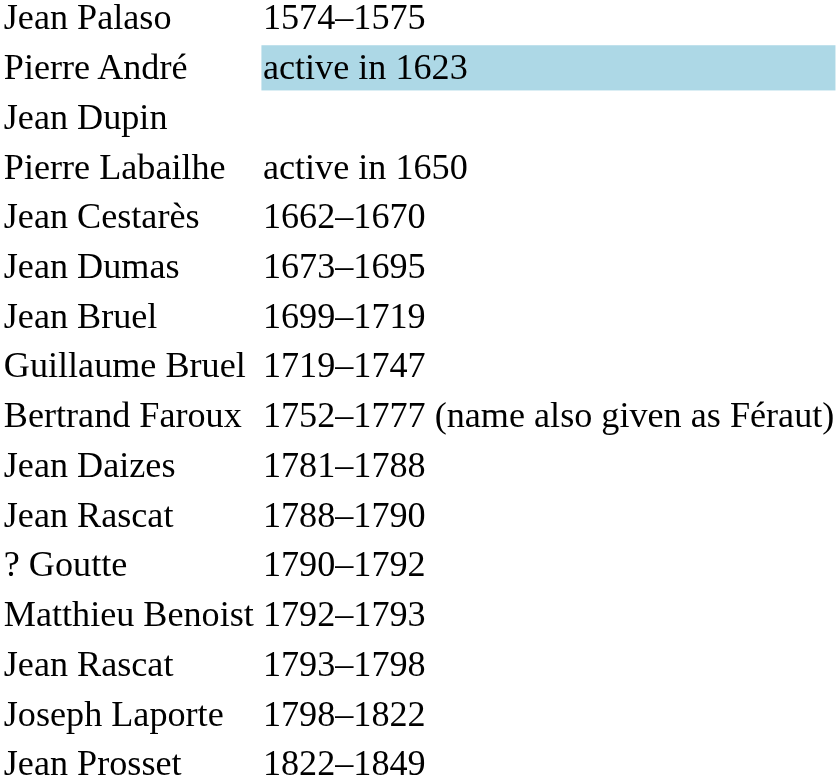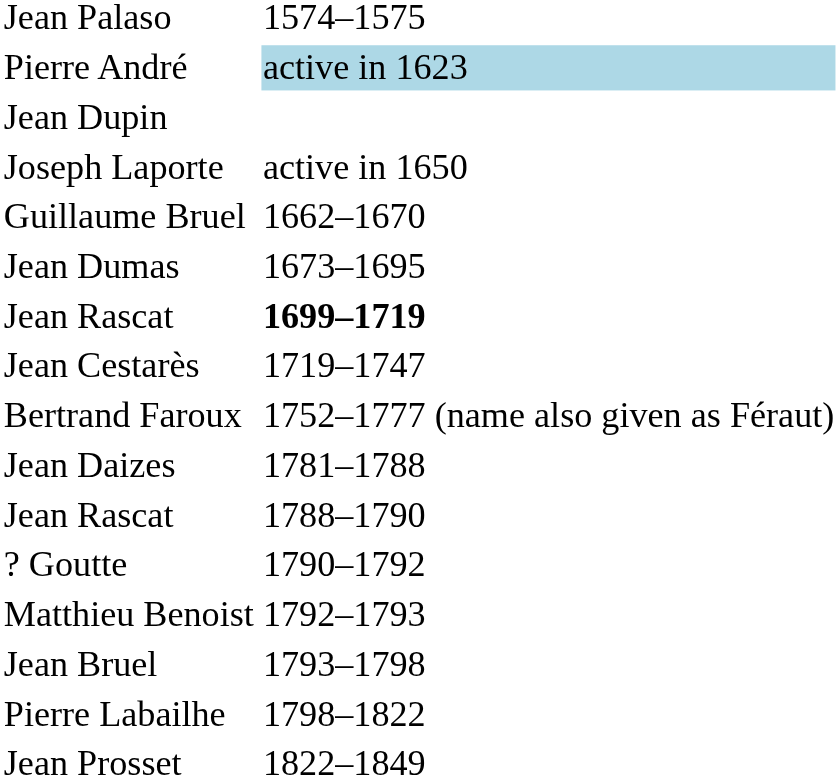(115, 166) Pierre Labailhe -> (114, 166) Joseph Laporte
(102, 216) Jean Cestarès -> (125, 216) Guillaume Bruel
(81, 315) Jean Bruel -> (89, 315) Jean Rascat
(344, 315) normal -> (344, 315) bold
(125, 365) Guillaume Bruel -> (102, 365) Jean Cestarès
(89, 663) Jean Rascat -> (81, 663) Jean Bruel
(114, 713) Joseph Laporte -> (115, 713) Pierre Labailhe
